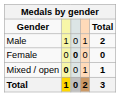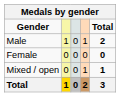(76, 56) bold -> (76, 56) normal
(66, 70) bold -> (66, 70) normal
